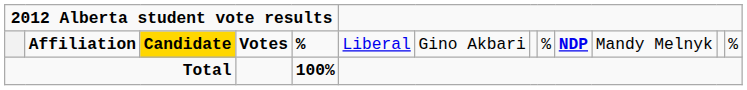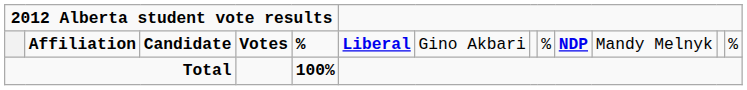(188, 44) gold background -> (188, 44) no background
(377, 44) normal -> (377, 44) bold
